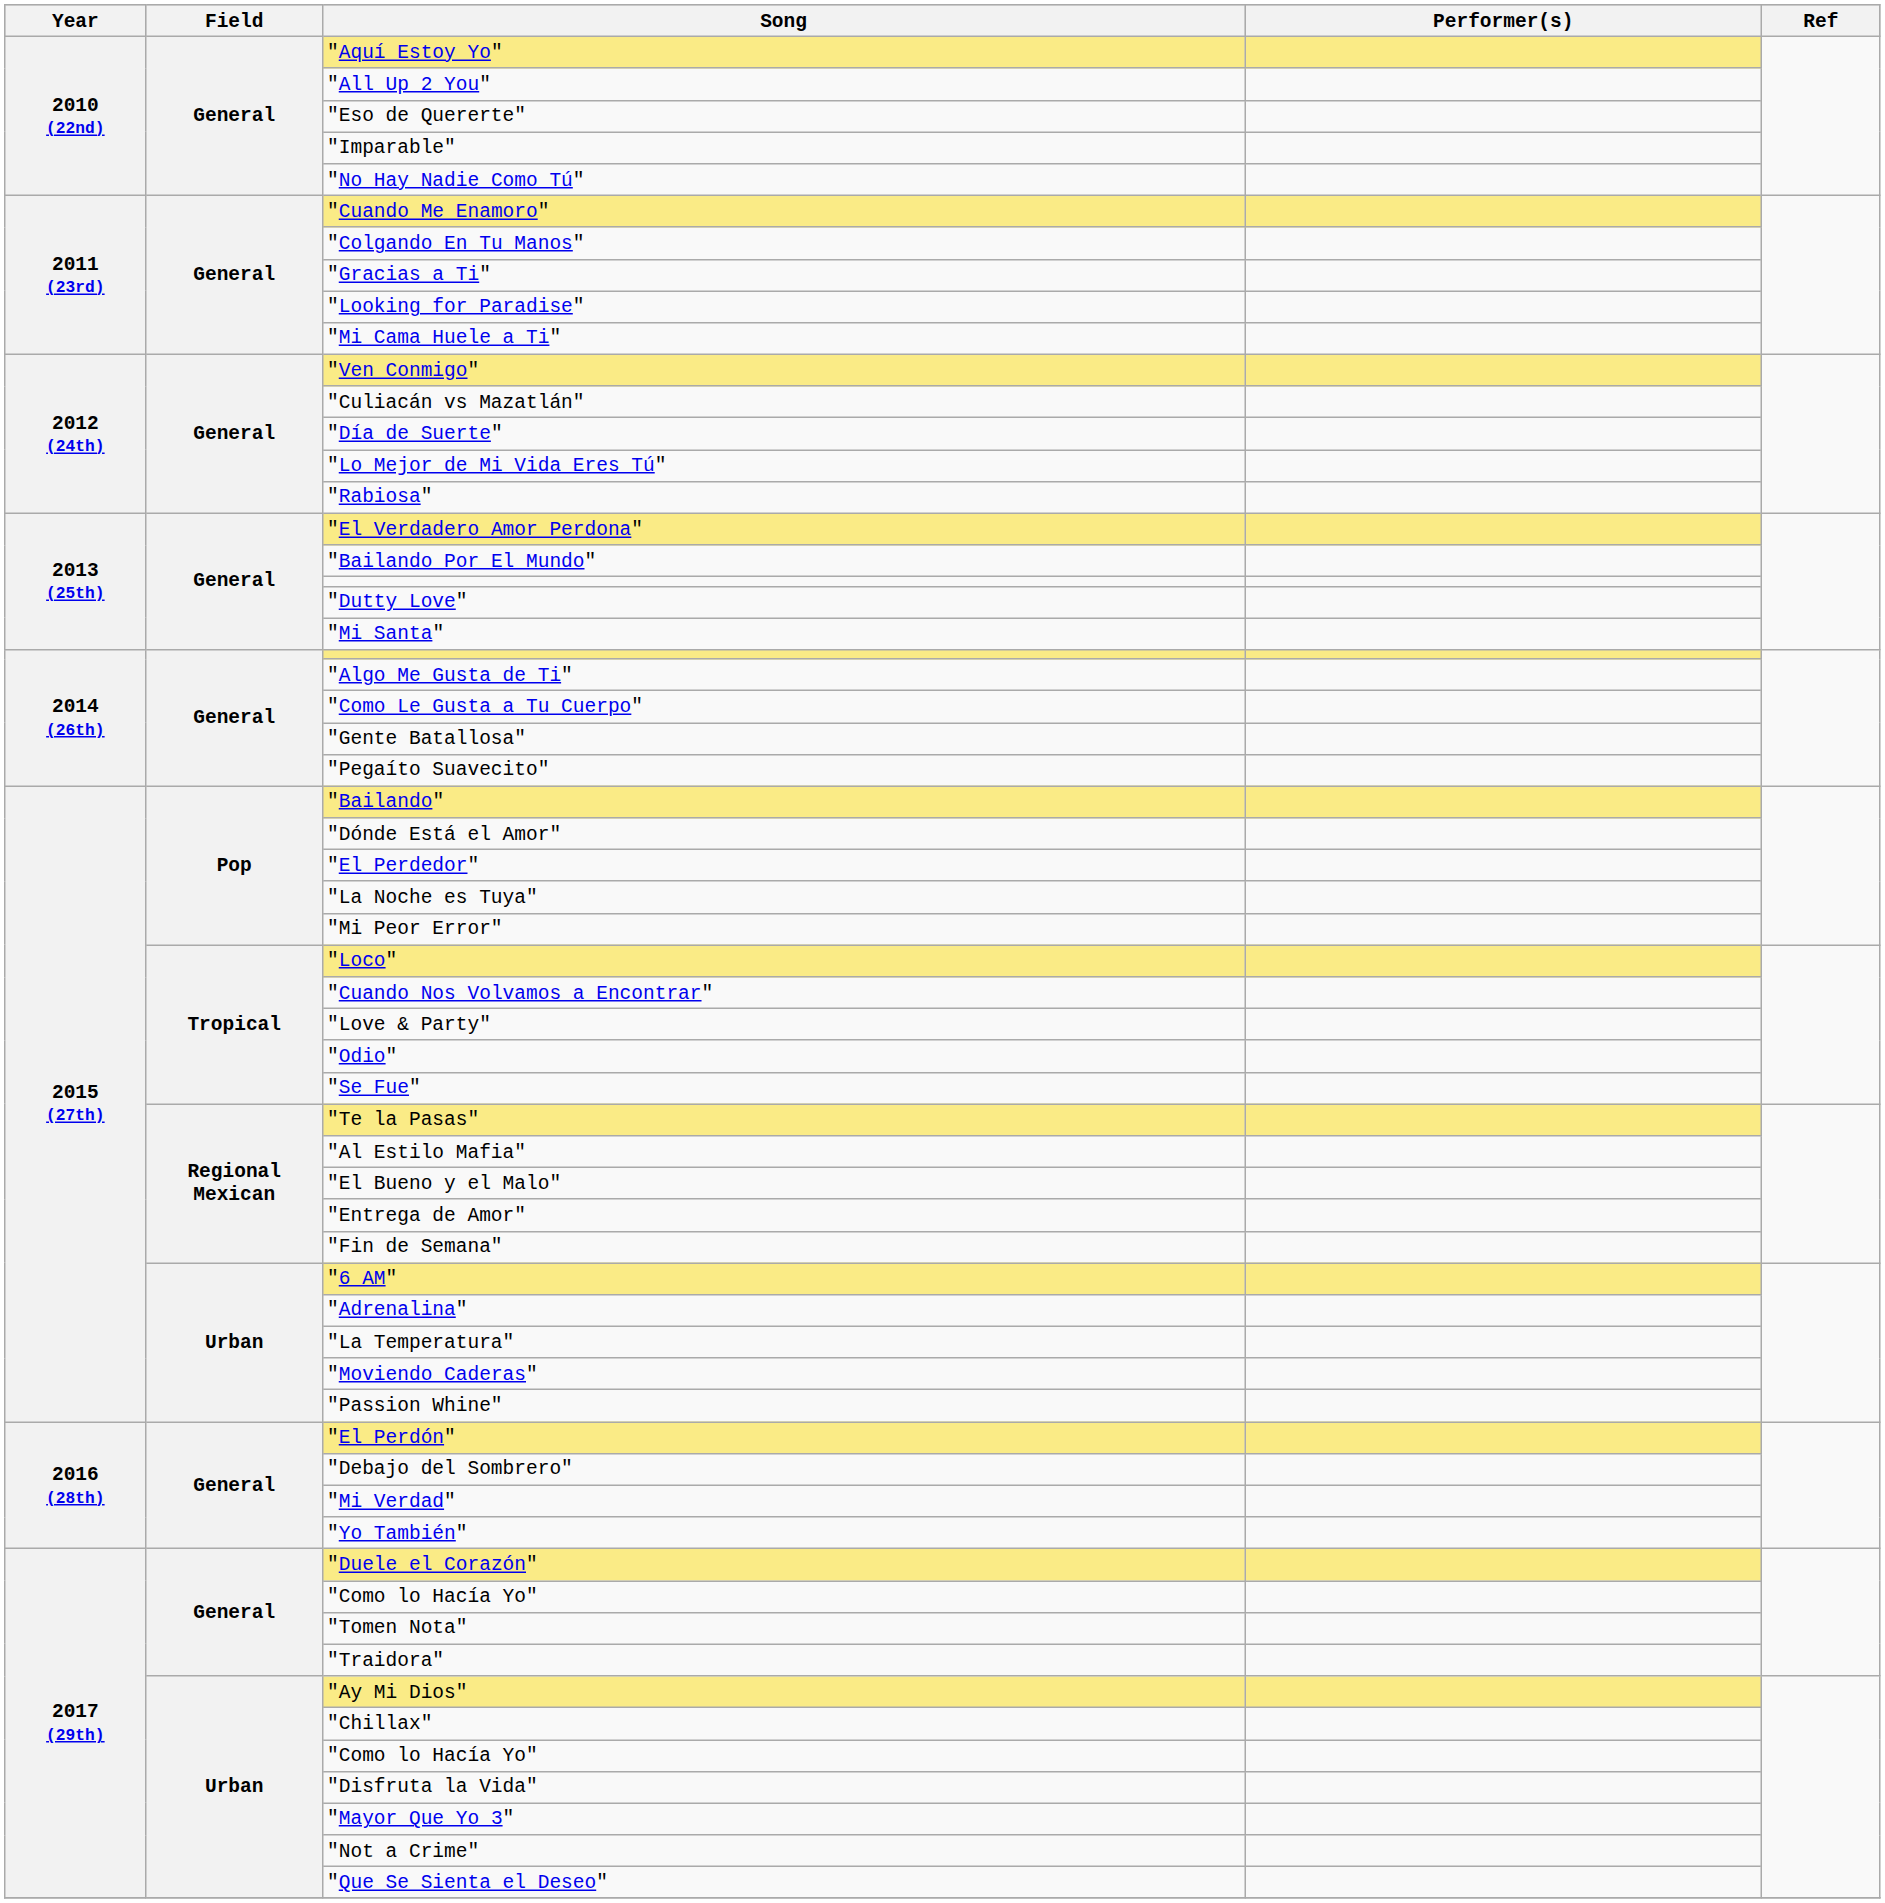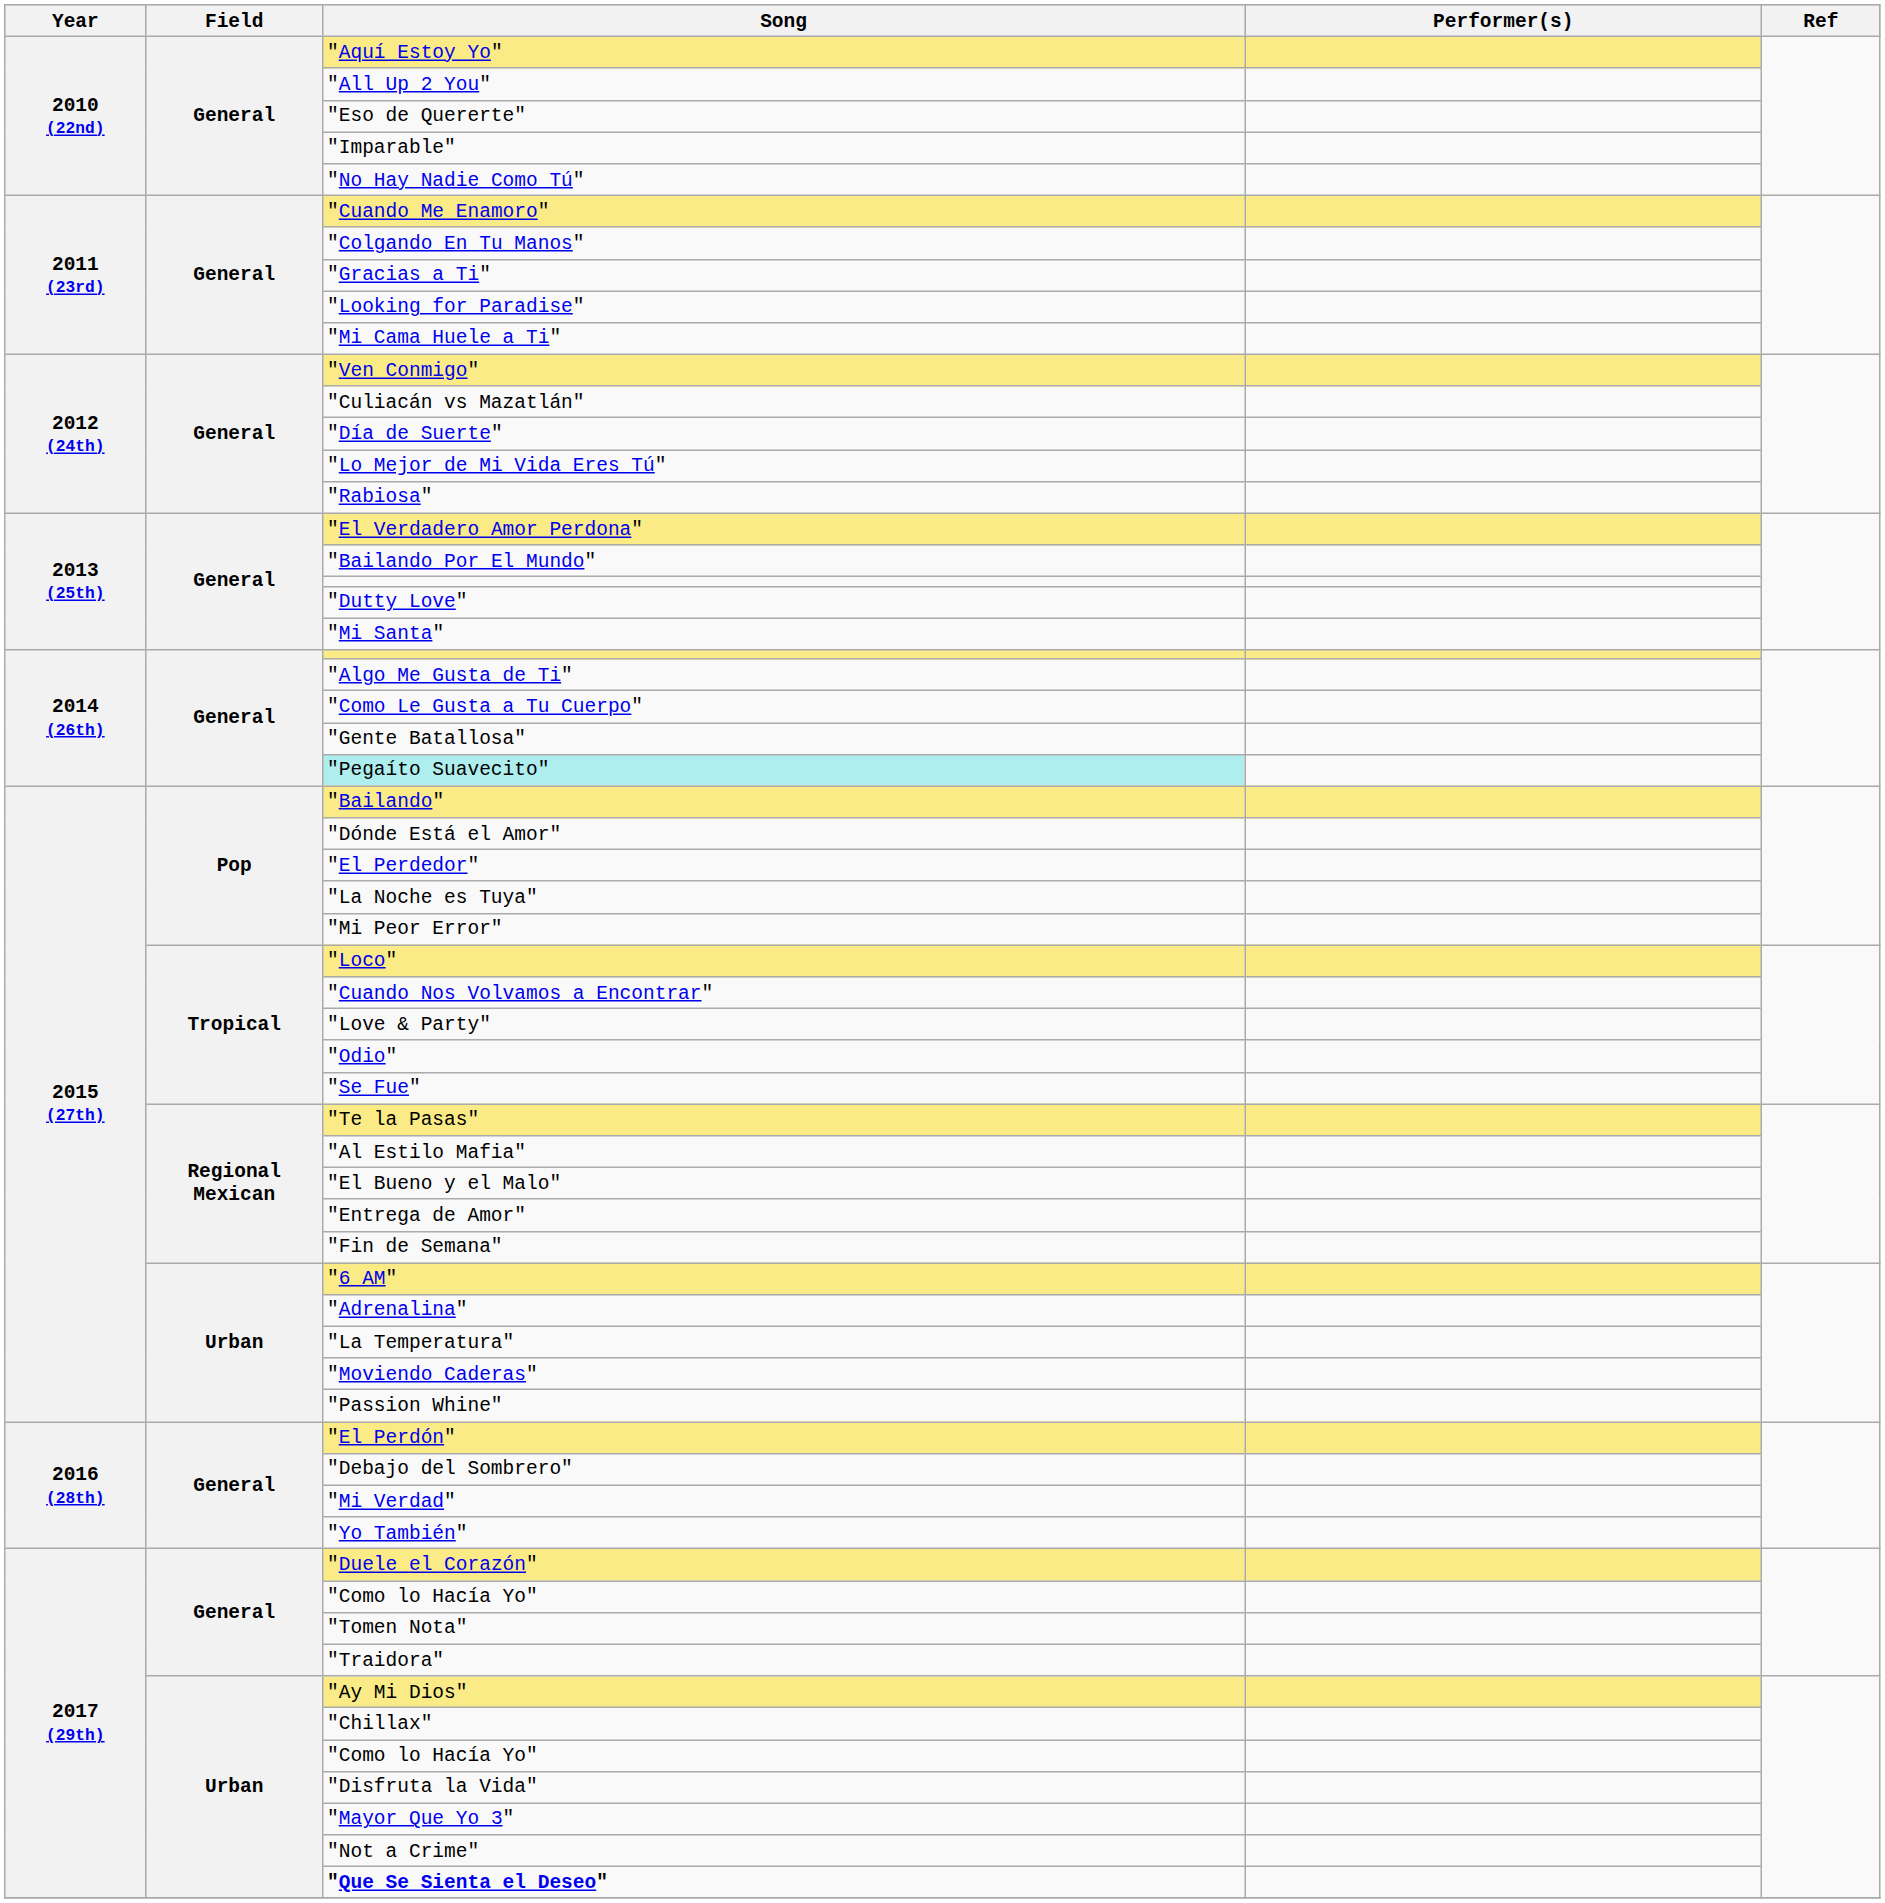(438, 770) no background -> (438, 770) paleturquoise background
(467, 1883) normal -> (467, 1883) bold
